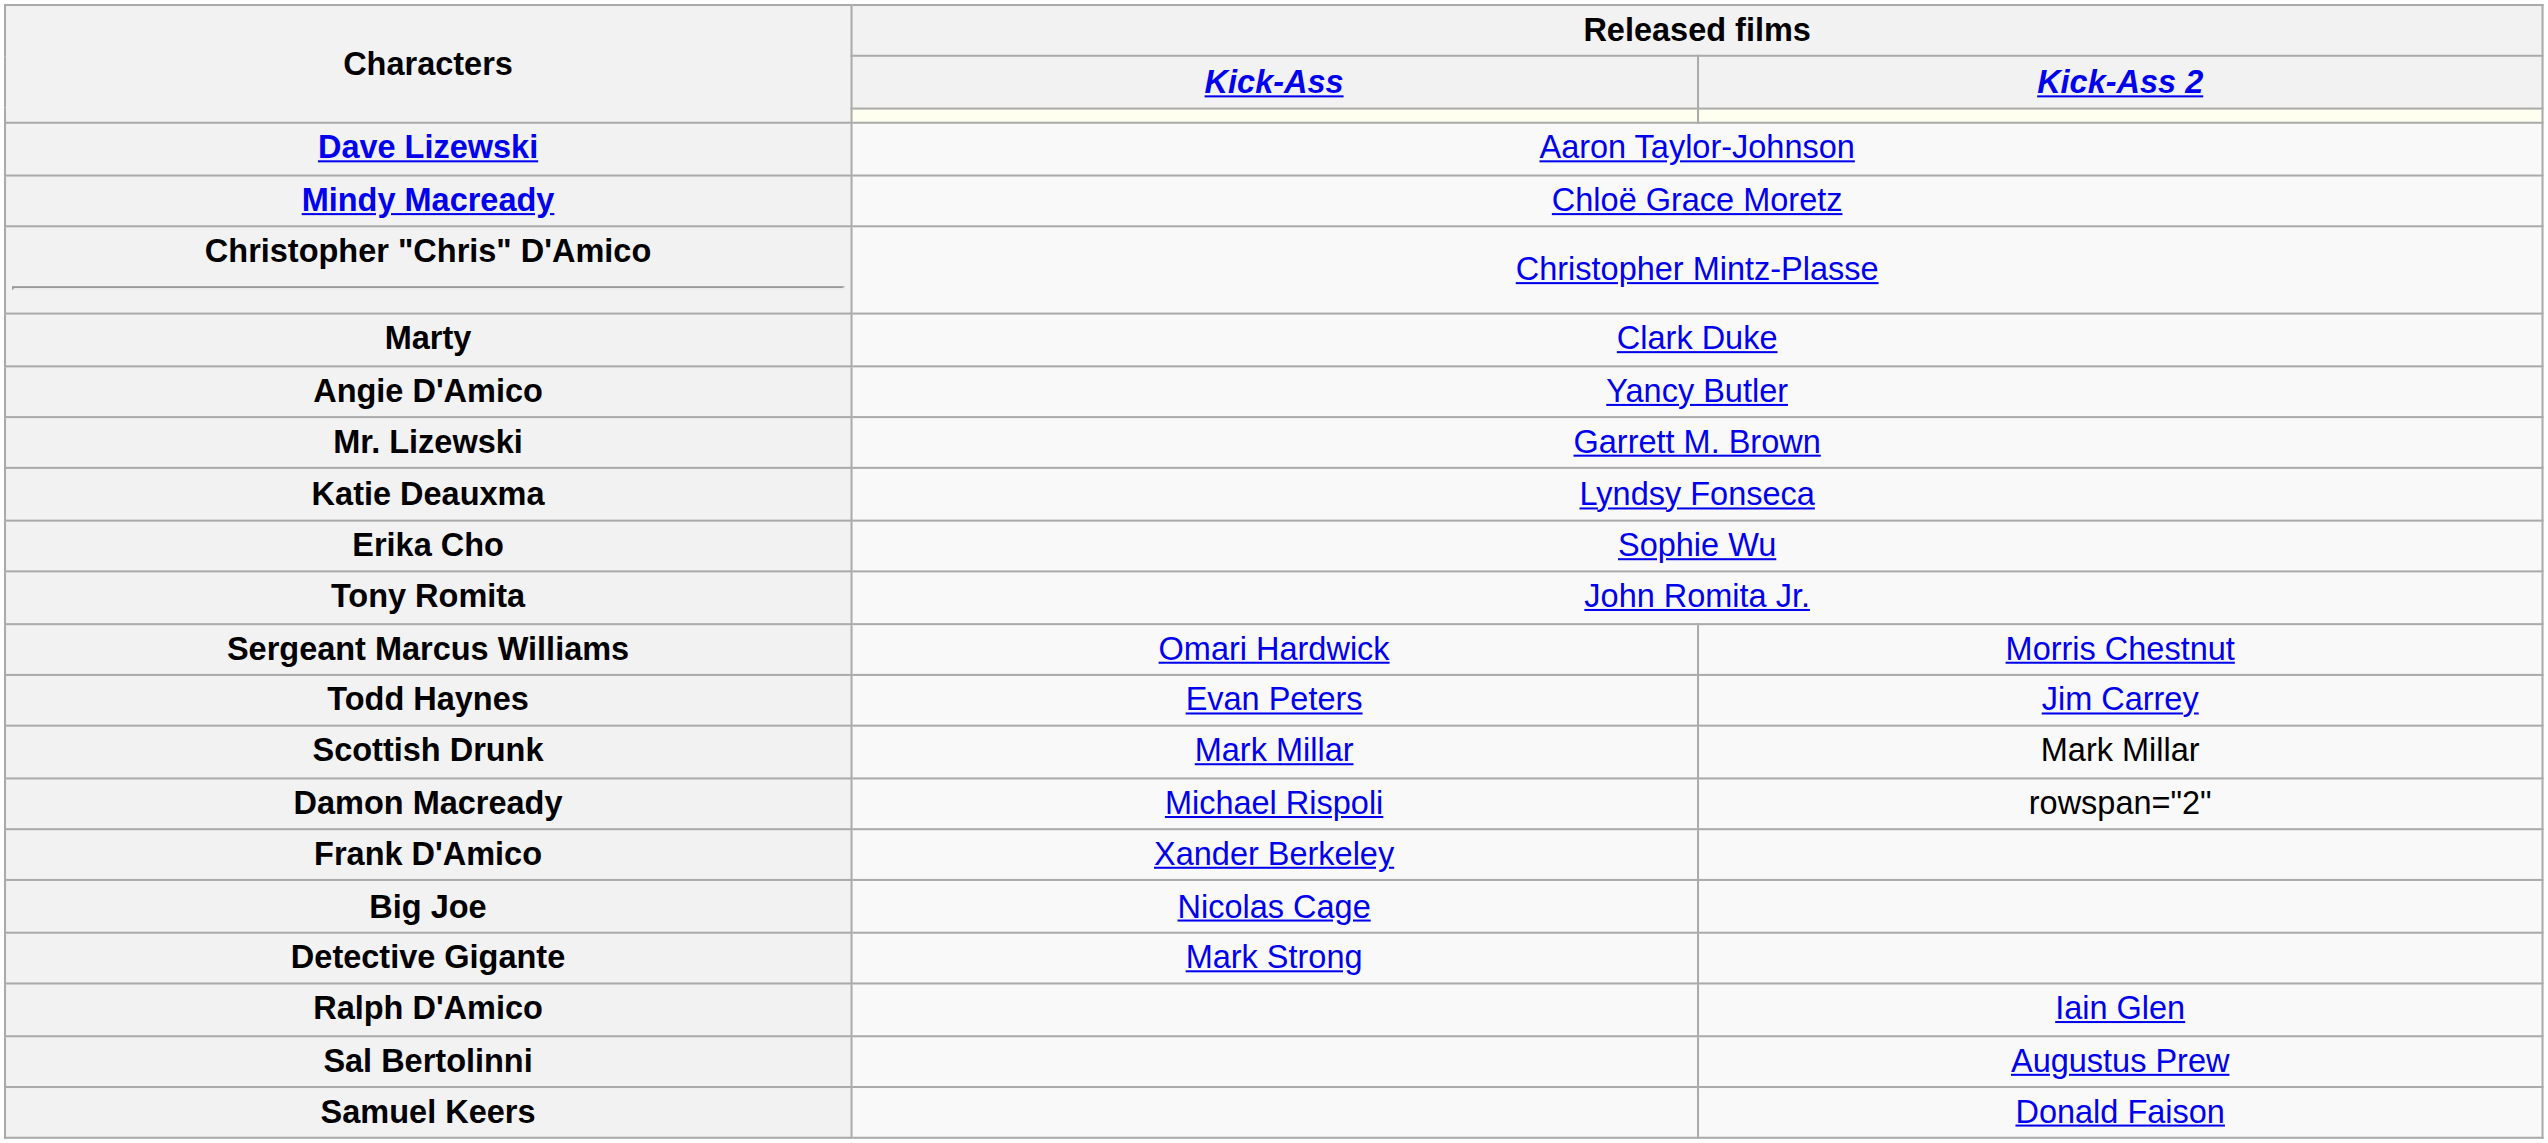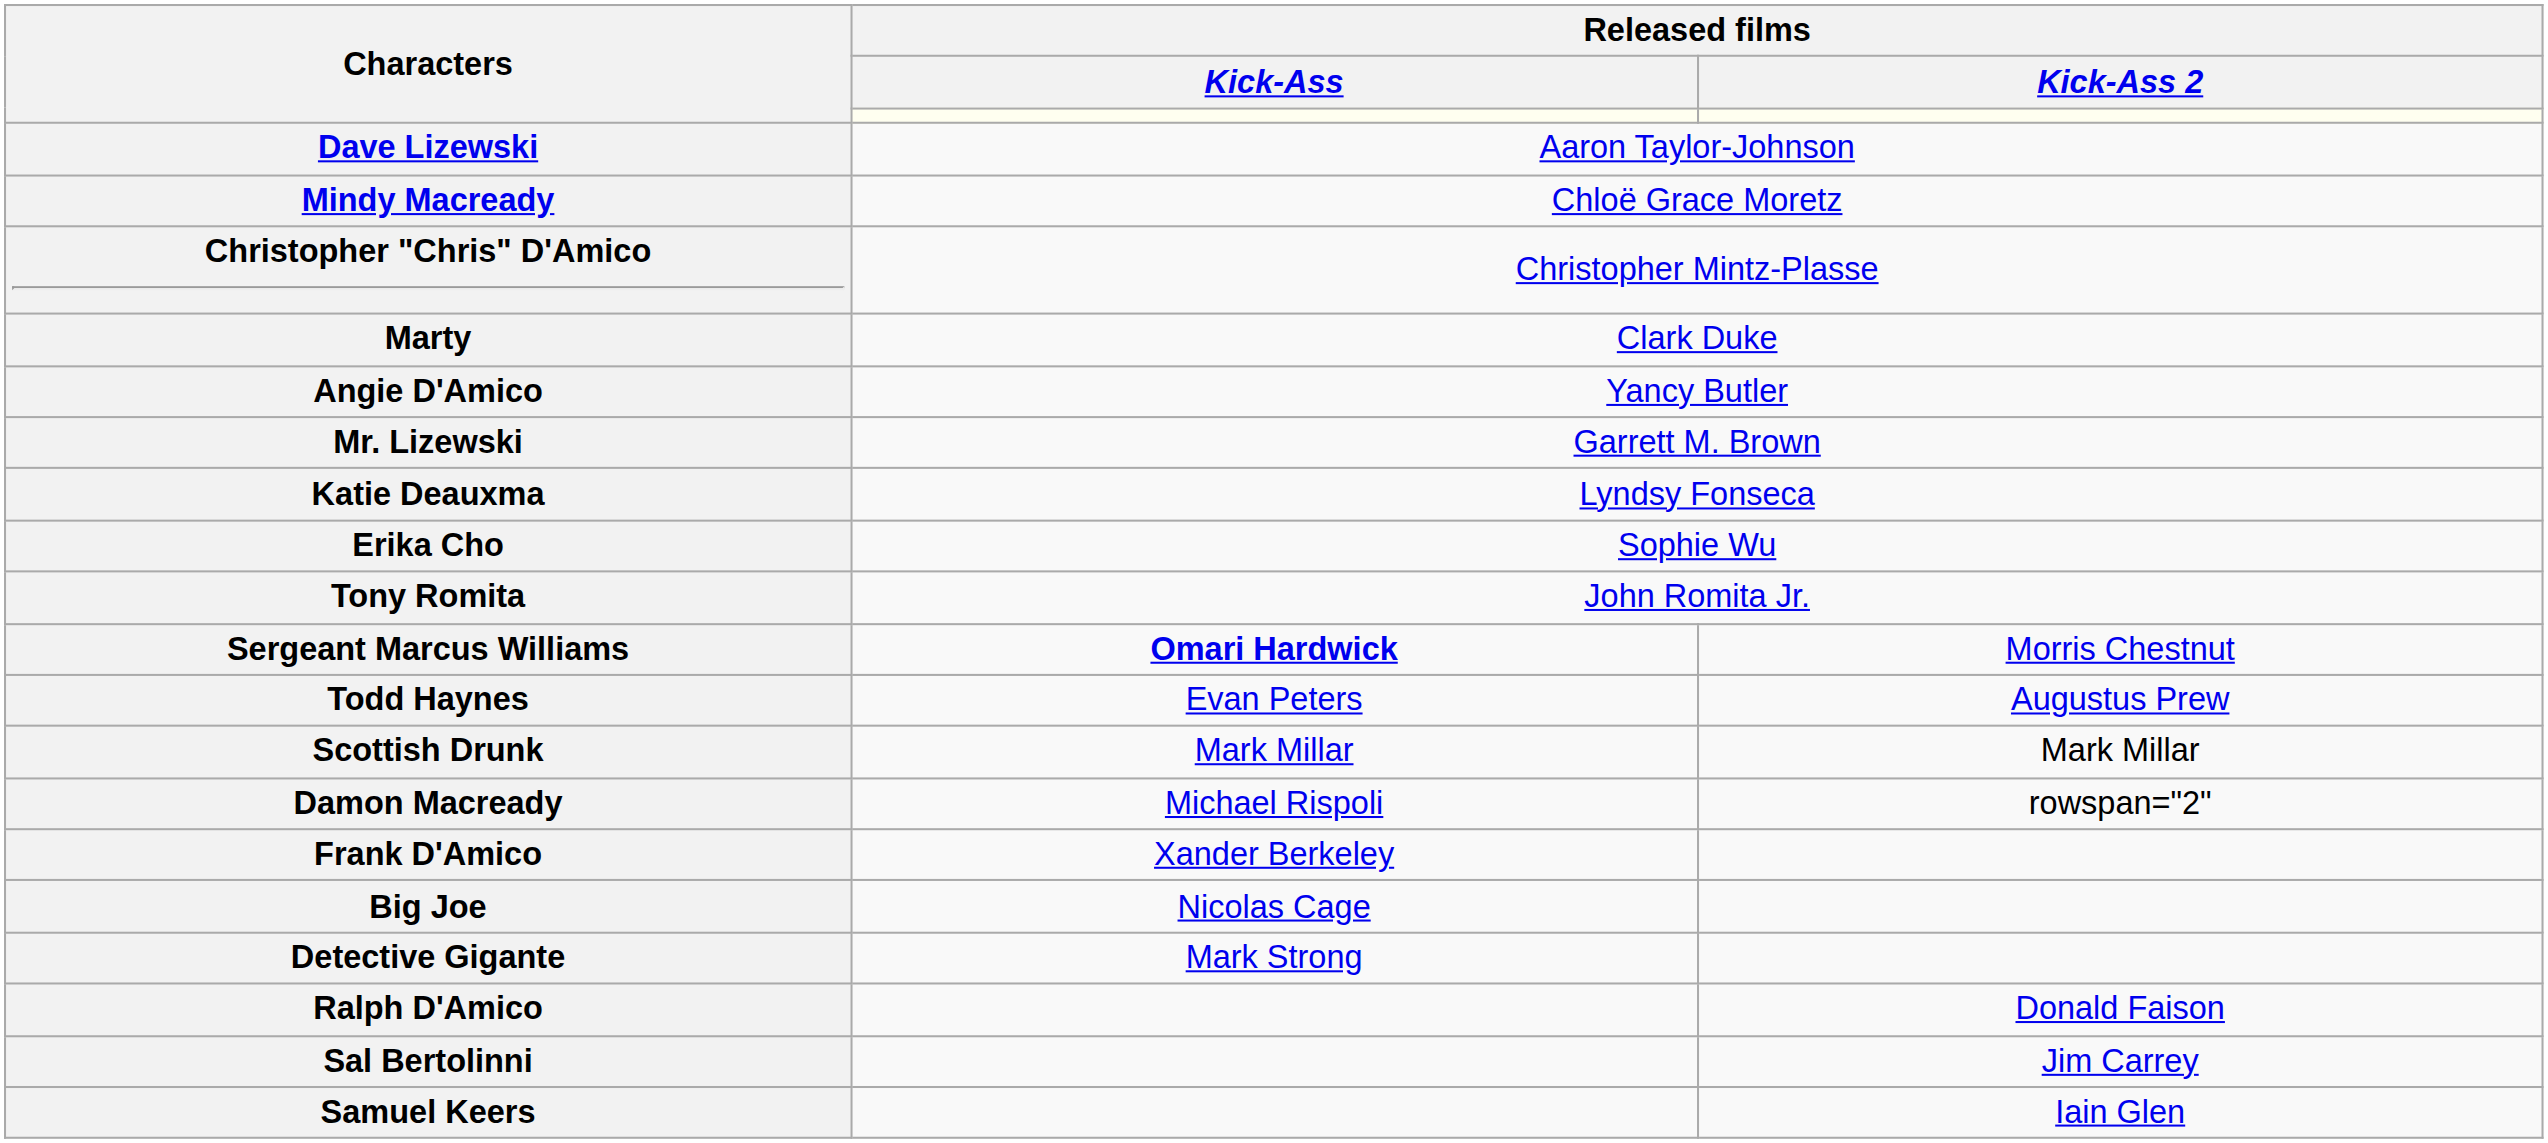(1274, 648) normal -> (1274, 648) bold
(2120, 699) Jim Carrey -> (2120, 699) Augustus Prew
(2120, 1008) Iain Glen -> (2120, 1008) Donald Faison
(2120, 1060) Augustus Prew -> (2120, 1060) Jim Carrey
(2120, 1111) Donald Faison -> (2120, 1111) Iain Glen
